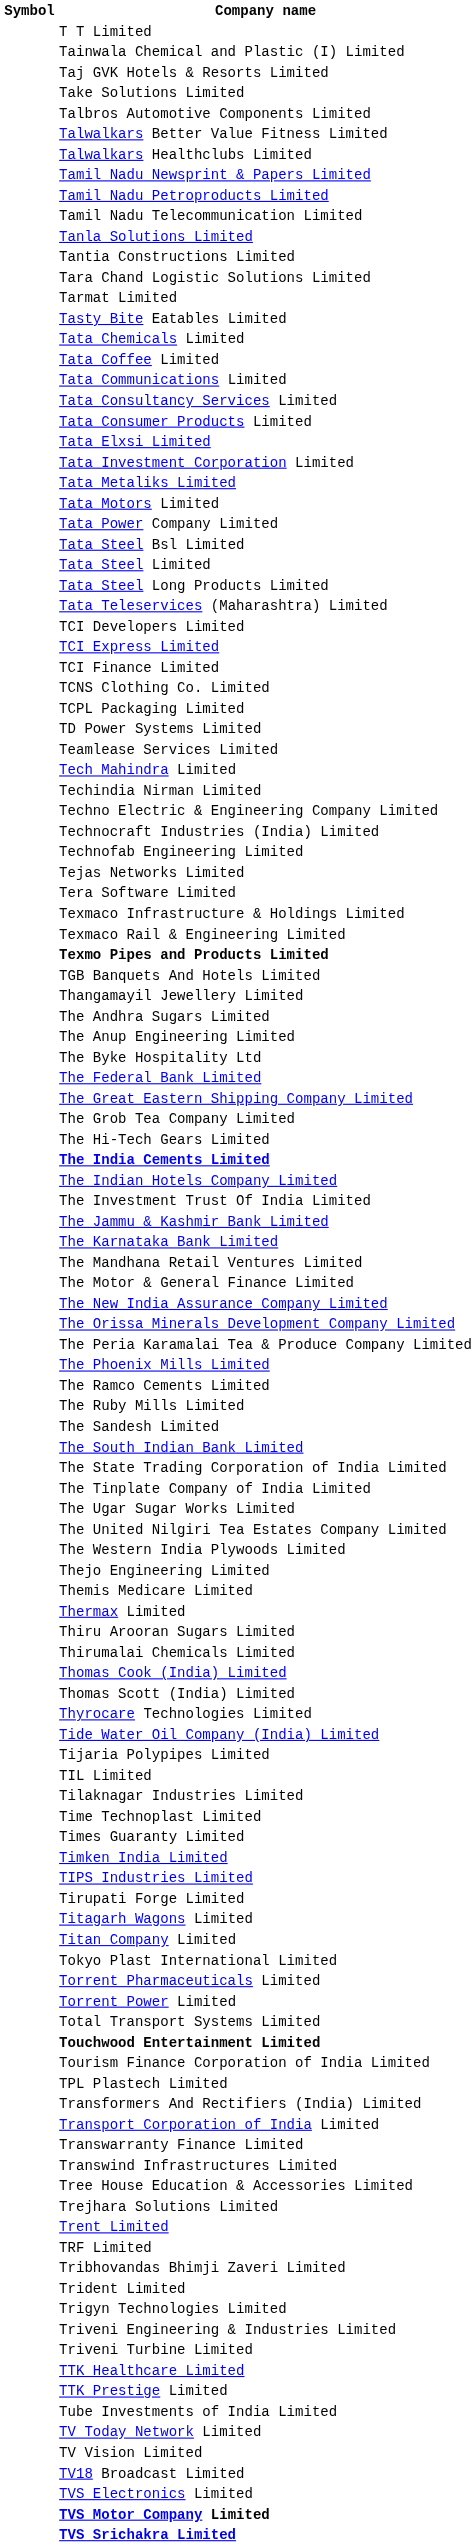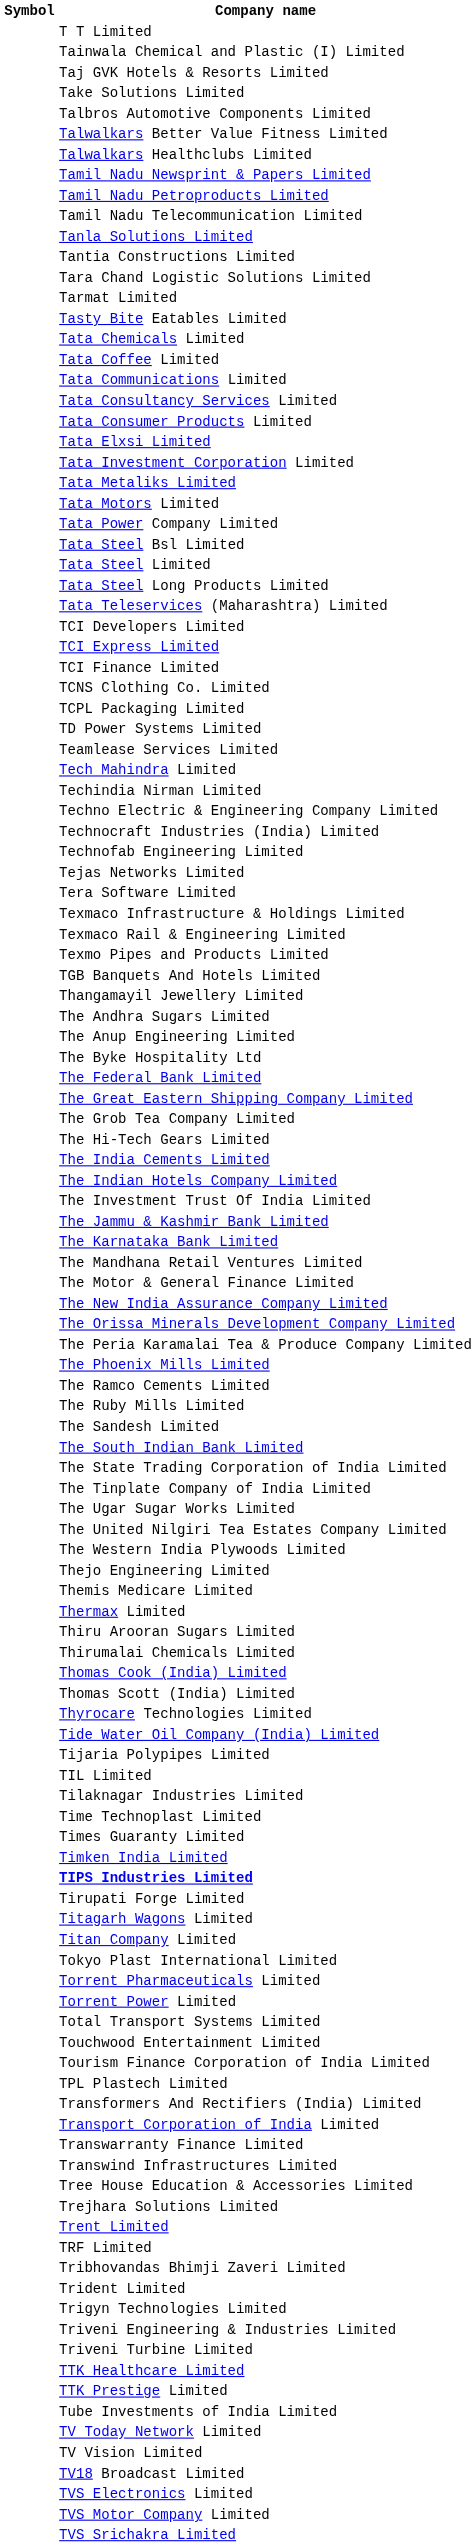(194, 955) bold -> (194, 955) normal
(164, 1160) bold -> (164, 1160) normal
(156, 1879) normal -> (156, 1879) bold
(190, 2043) bold -> (190, 2043) normal
(164, 2515) bold -> (164, 2515) normal
(148, 2535) bold -> (148, 2535) normal
